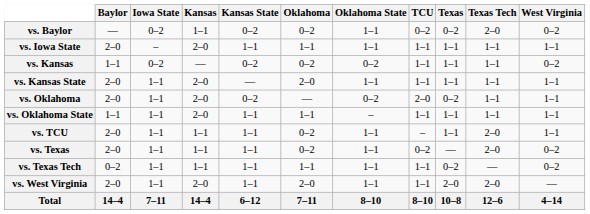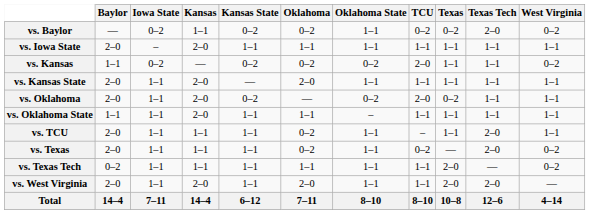(423, 64) 1–1 -> (423, 64) 2–0
(451, 167) 0–2 -> (451, 167) 2–0
